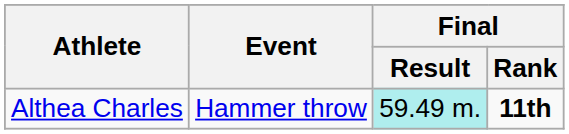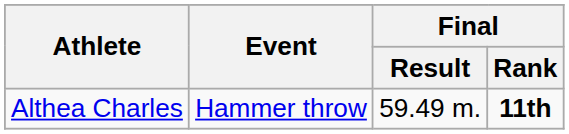(430, 109) paleturquoise background -> (430, 109) no background
